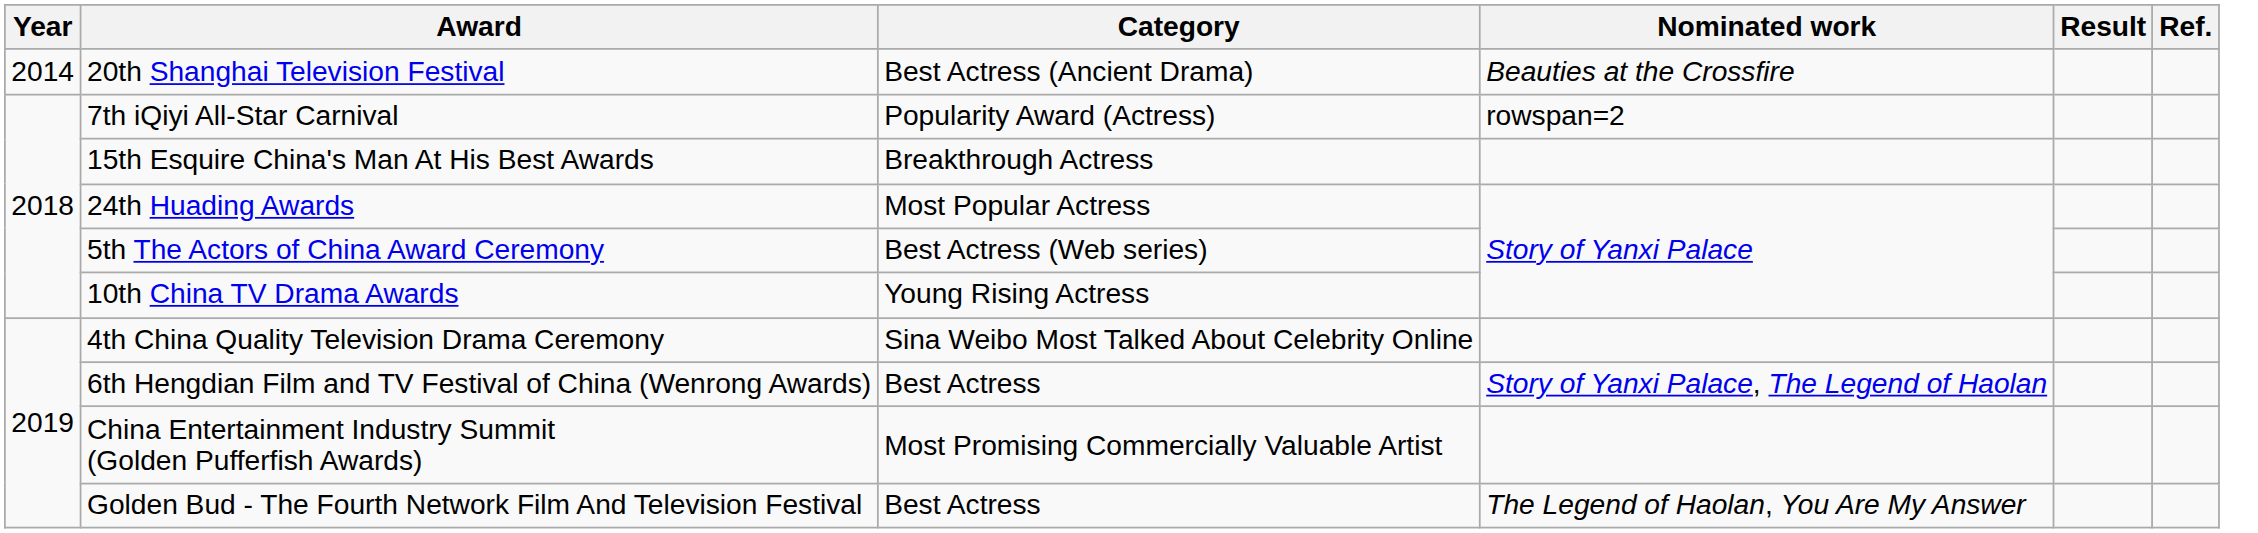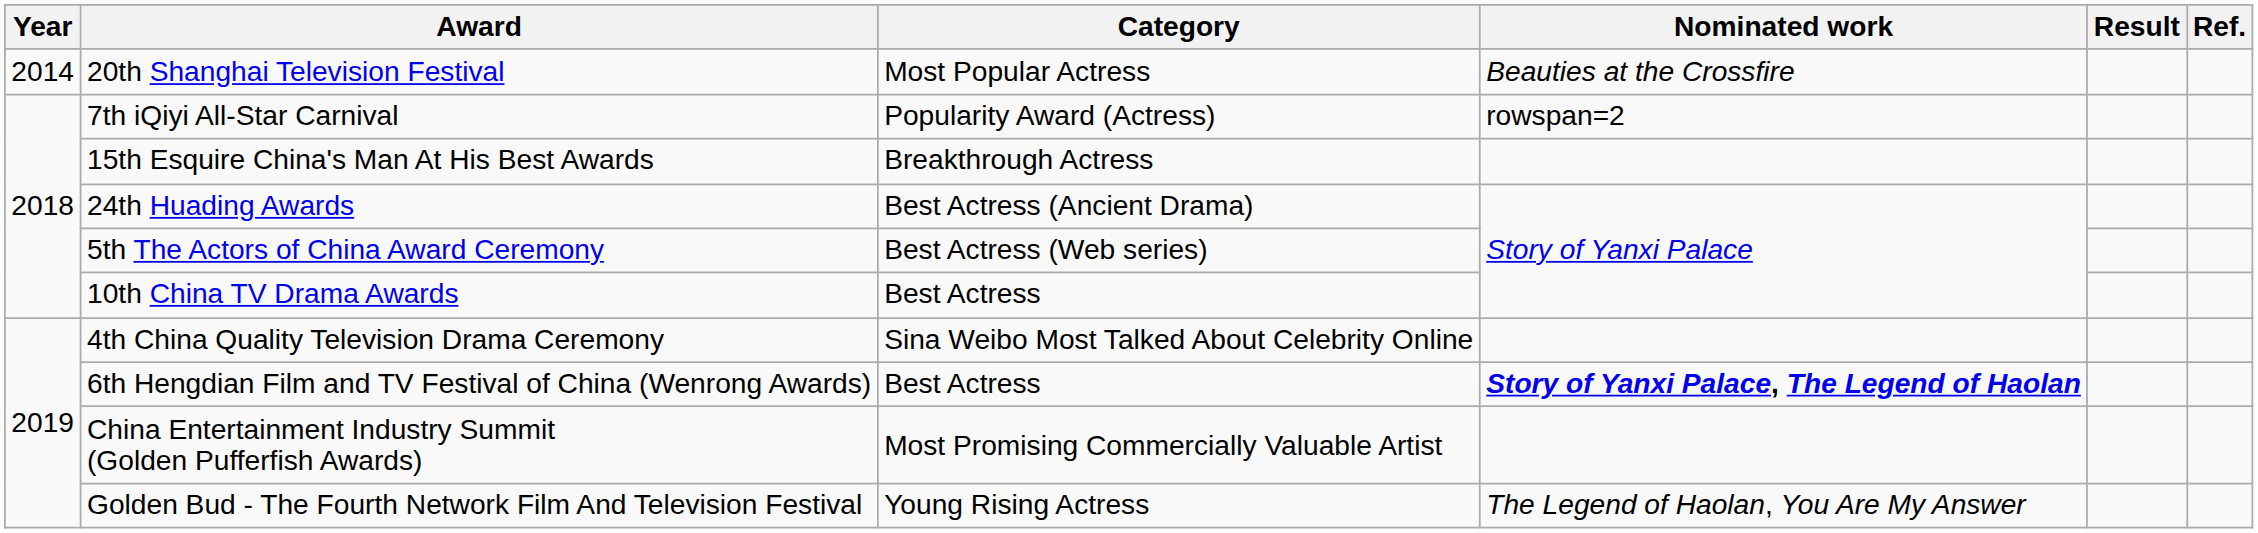(1069, 71) Best Actress (Ancient Drama) -> (1017, 71) Most Popular Actress
(1017, 205) Most Popular Actress -> (1069, 205) Best Actress (Ancient Drama)
(1017, 294) Young Rising Actress -> (962, 294) Best Actress
(1767, 384) normal -> (1784, 384) bold
(962, 505) Best Actress -> (1017, 505) Young Rising Actress
